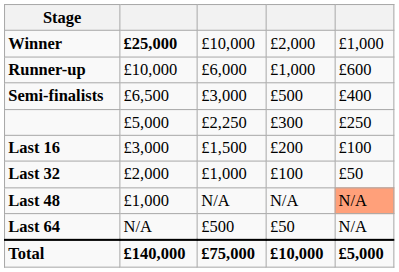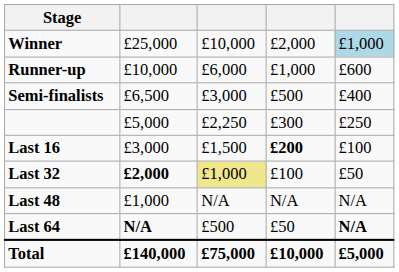(150, 43) bold -> (150, 43) normal
(361, 43) no background -> (361, 43) lightblue background
(286, 148) normal -> (286, 148) bold
(146, 174) normal -> (146, 174) bold
(224, 174) no background -> (224, 174) khaki background
(353, 200) lightsalmon background -> (353, 200) no background
(138, 226) normal -> (138, 226) bold
(353, 226) normal -> (353, 226) bold
